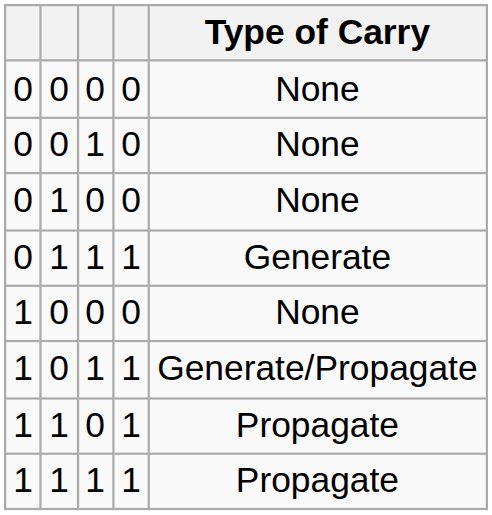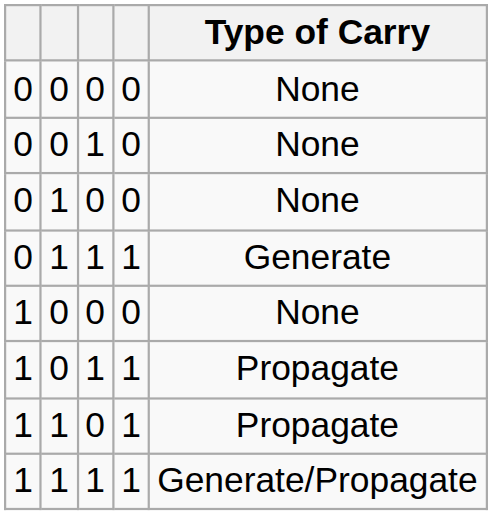(317, 369) Generate/Propagate -> (317, 369) Propagate
(317, 481) Propagate -> (317, 481) Generate/Propagate
